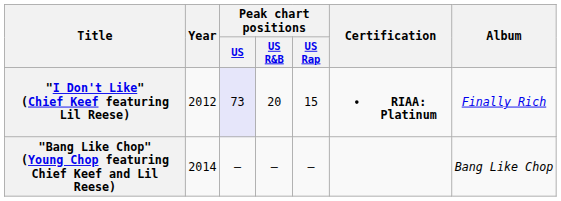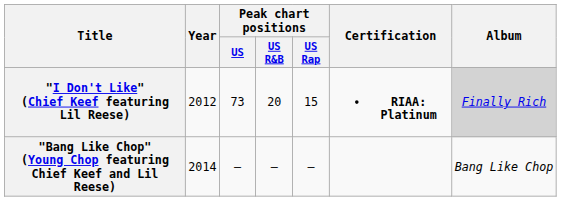(238, 102) lavender background -> (238, 102) no background
(504, 102) no background -> (504, 102) lightgrey background
